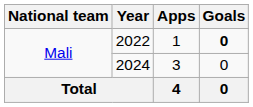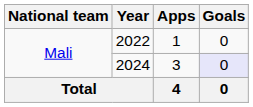(224, 41) bold -> (224, 41) normal
(224, 65) no background -> (224, 65) lavender background
